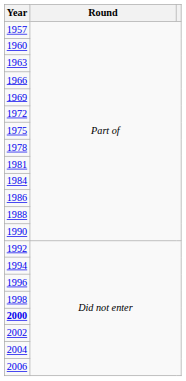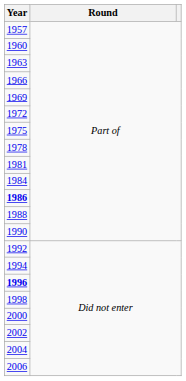(17, 198) normal -> (17, 198) bold
(17, 283) normal -> (17, 283) bold
(17, 316) bold -> (17, 316) normal
